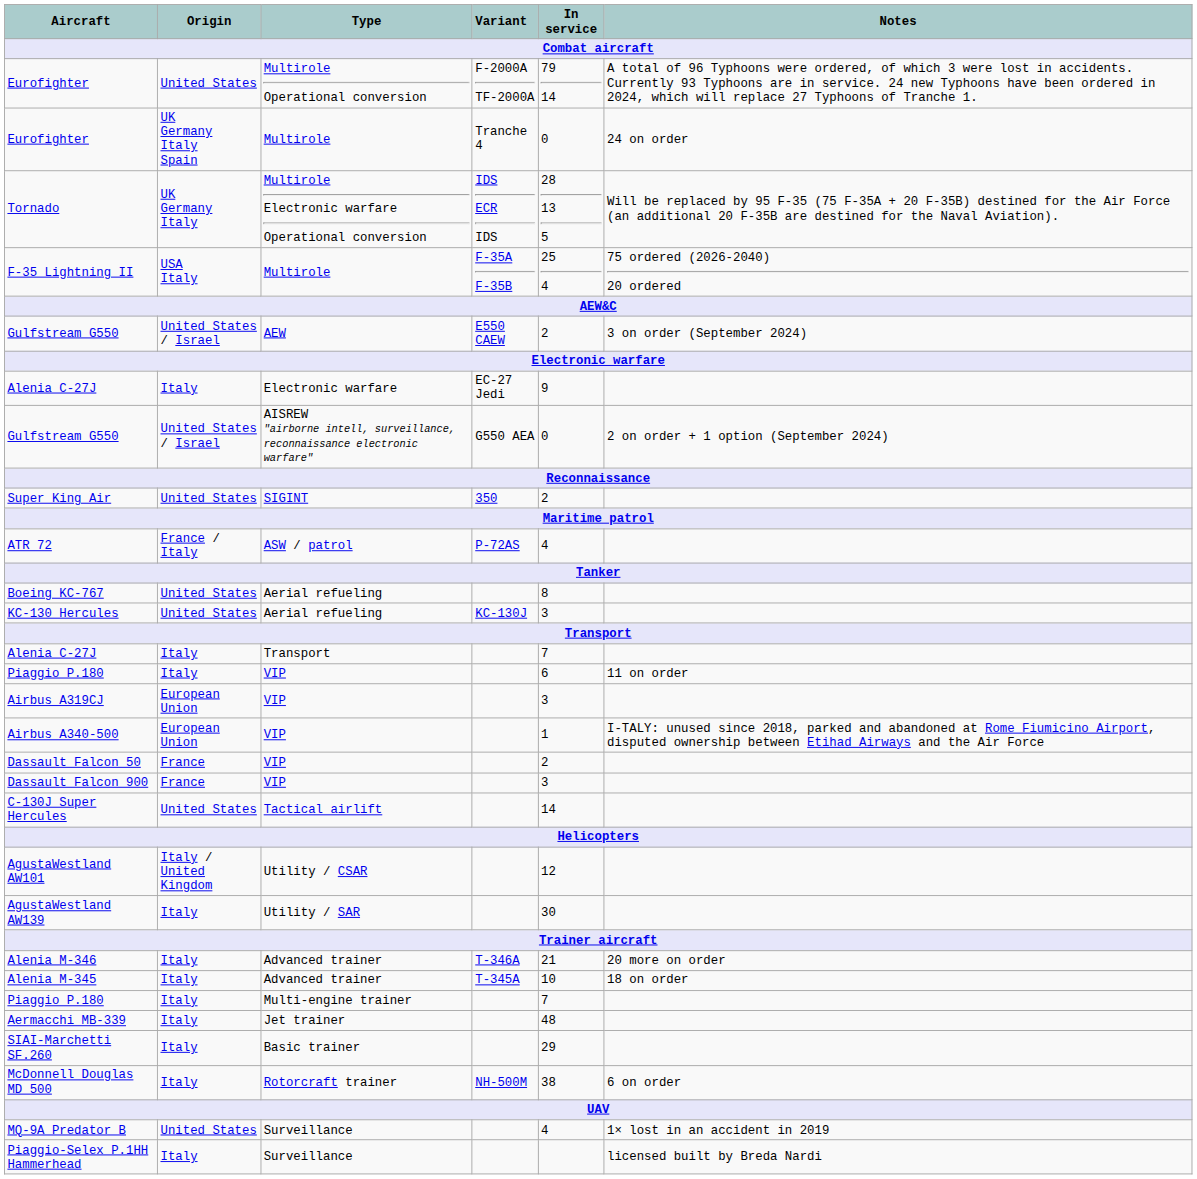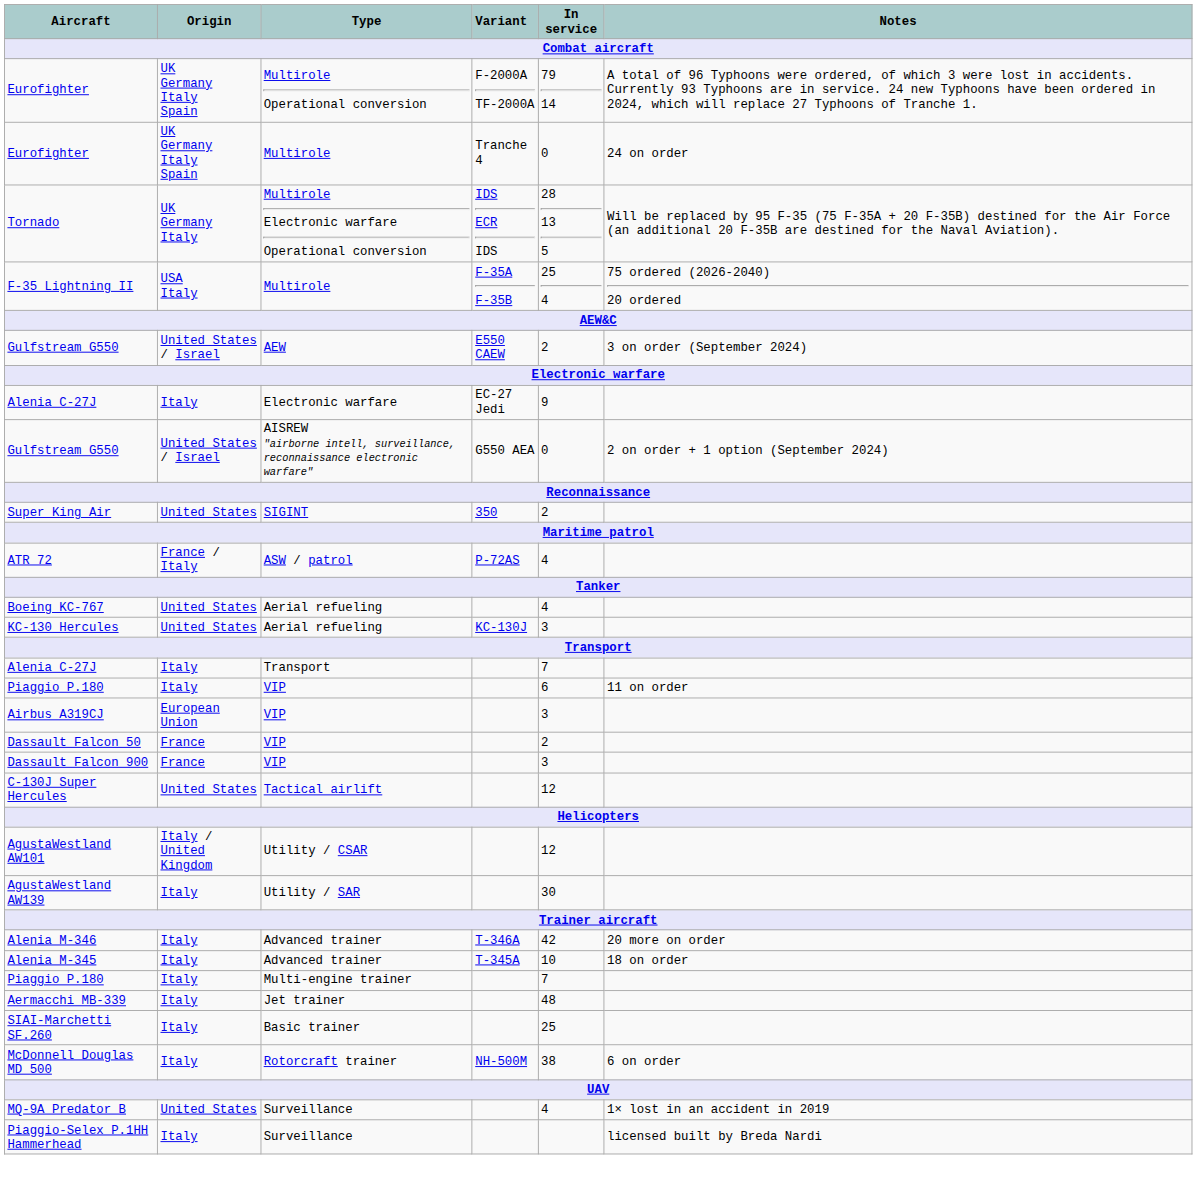(209, 83) United States -> (186, 90) UK Germany Italy Spain
(545, 593) 8 -> (545, 607) 4
- row: (63, 735)
(549, 810) 14 -> (549, 790) 12
(549, 960) 21 -> (549, 940) 42
(549, 1048) 29 -> (549, 1028) 25
